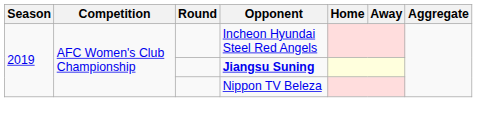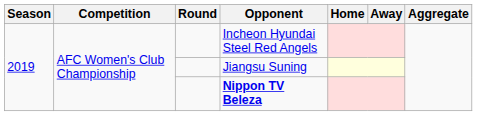(269, 67) bold -> (265, 67) normal
(272, 86) normal -> (253, 93) bold
